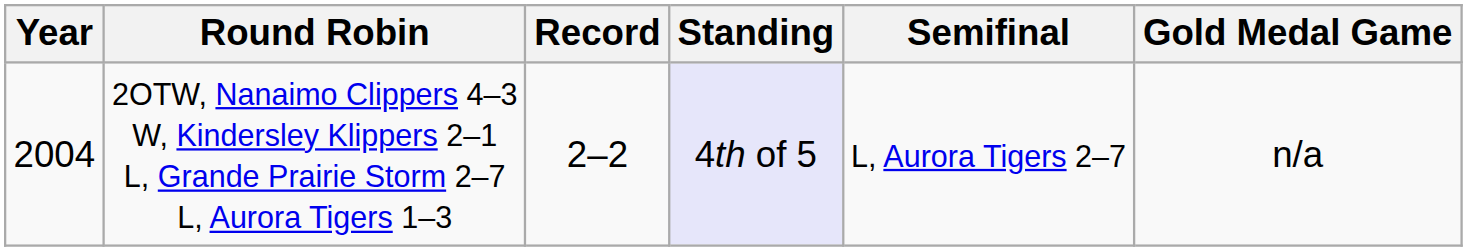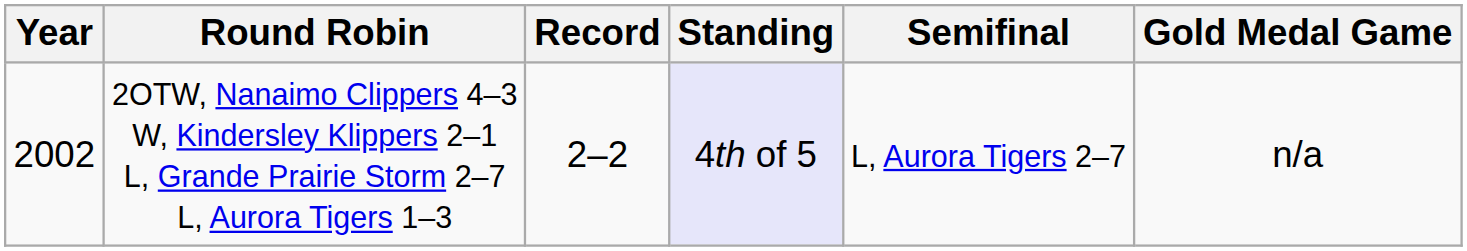(54, 153) 2004 -> (54, 153) 2002
